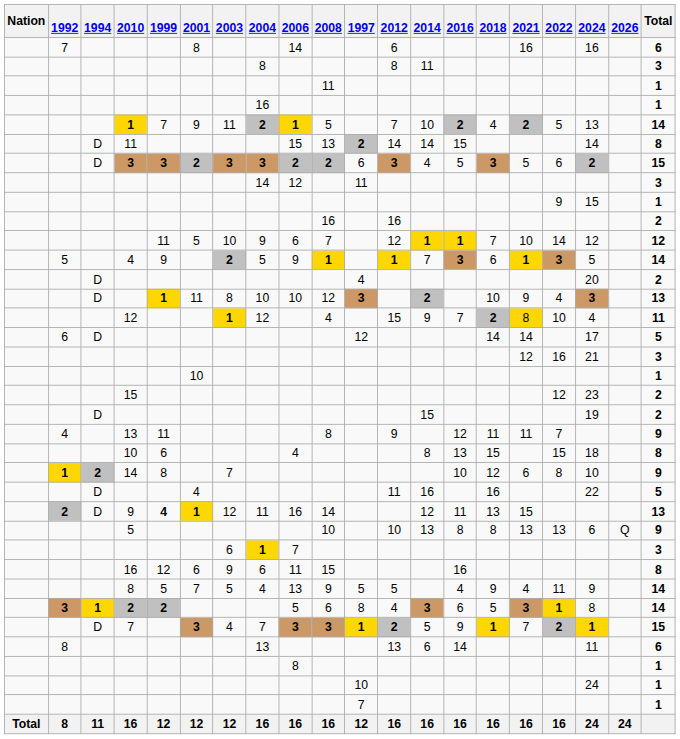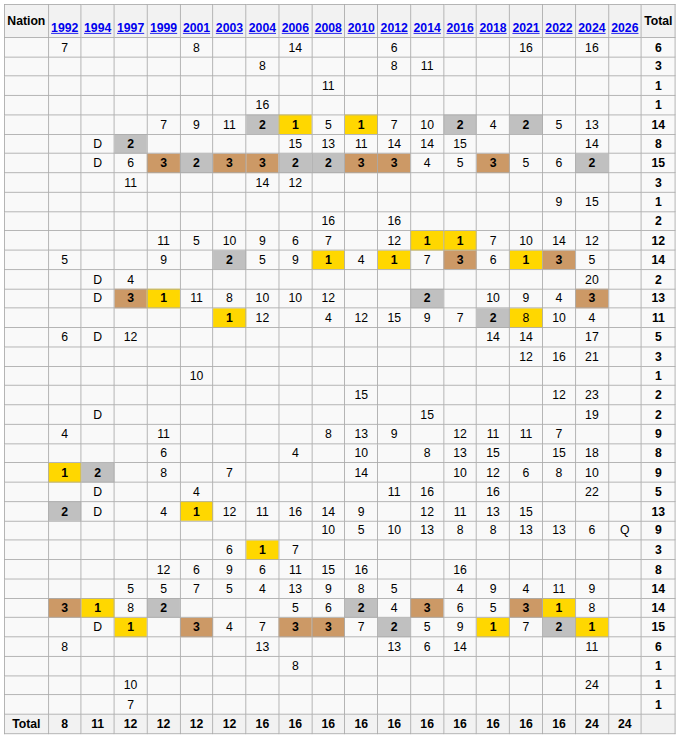columns swapped: (361, 28) <-> (131, 28)
(164, 512) bold -> (164, 512) normal
